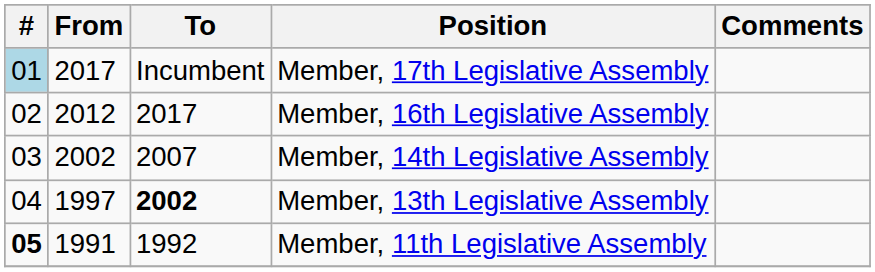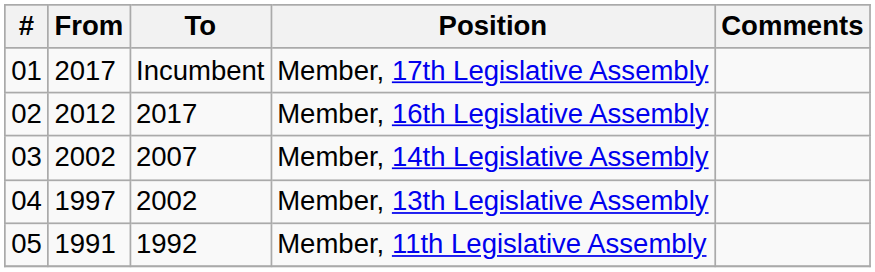(27, 69) lightblue background -> (27, 69) no background
(167, 200) bold -> (167, 200) normal
(27, 244) bold -> (27, 244) normal
